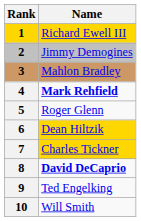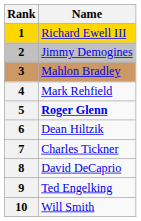(80, 91) bold -> (77, 91) normal
(72, 110) normal -> (74, 110) bold
(72, 129) gold background -> (72, 129) no background
(80, 149) gold background -> (80, 149) no background
(84, 168) bold -> (81, 168) normal
